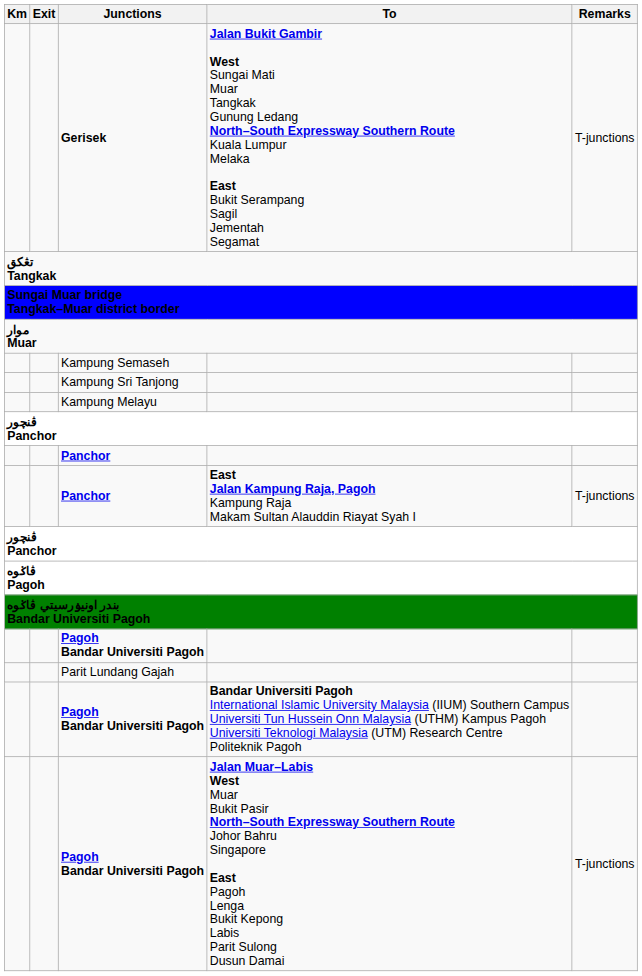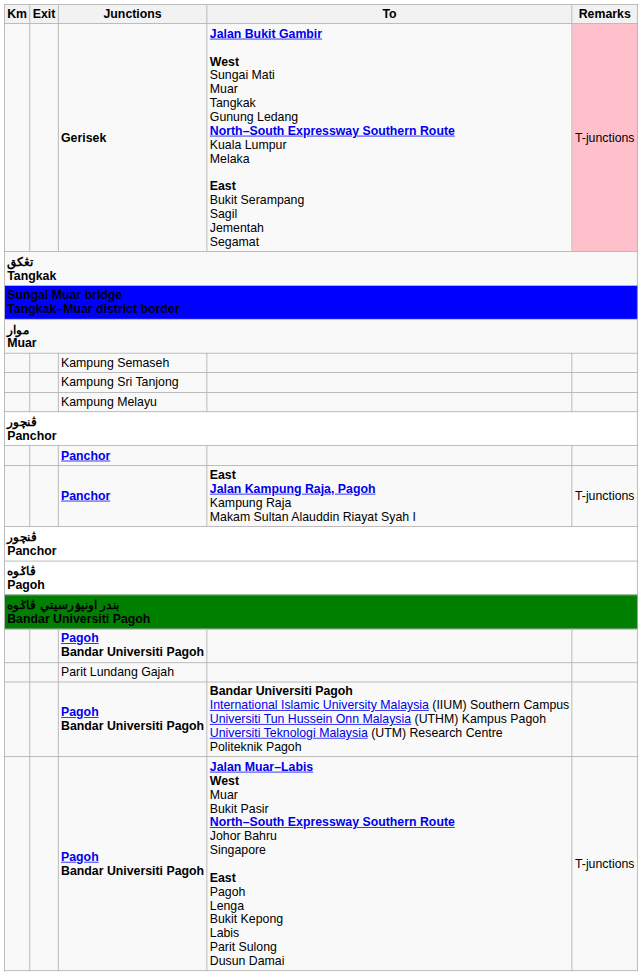(605, 137) no background -> (605, 137) pink background
